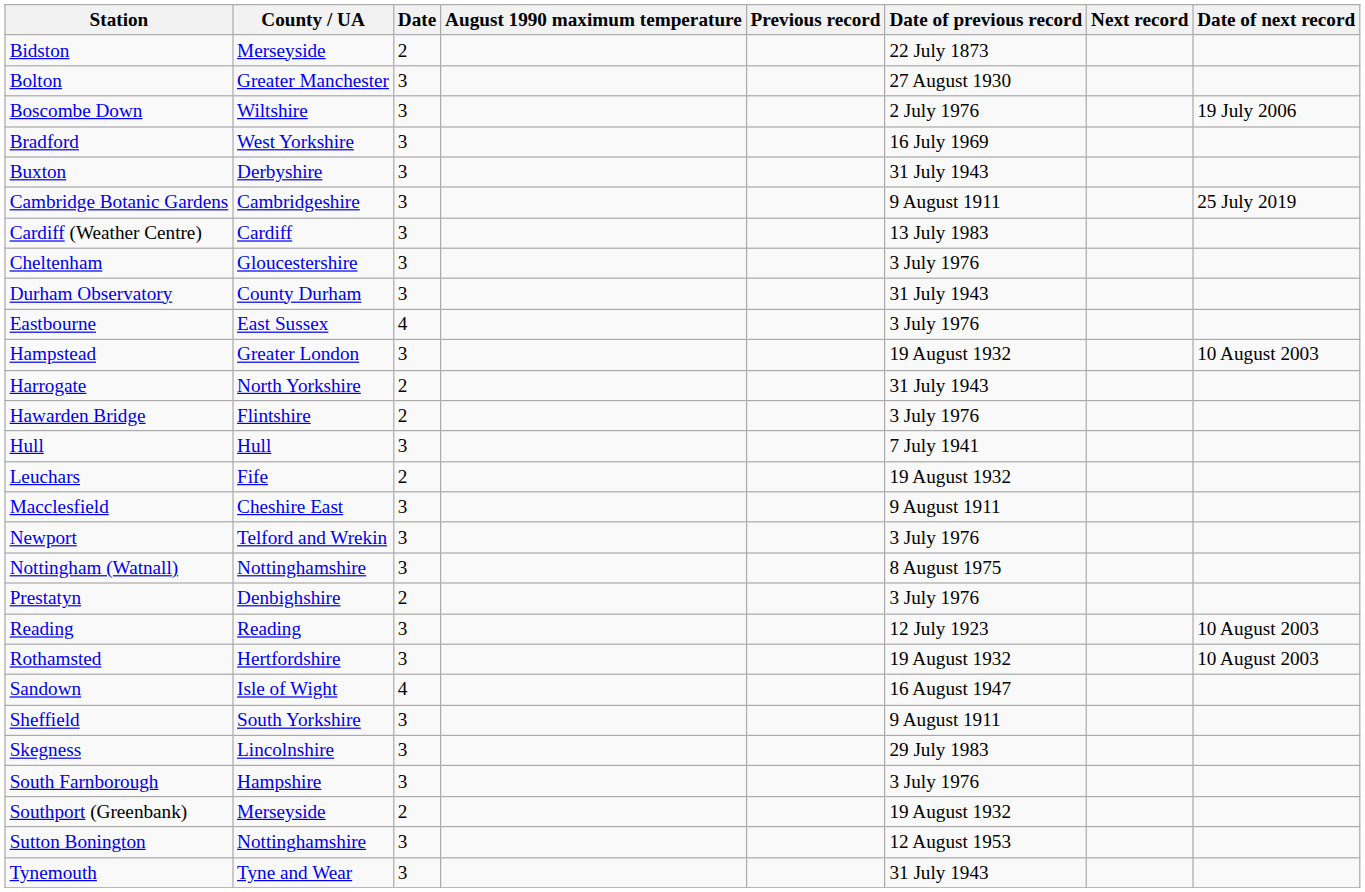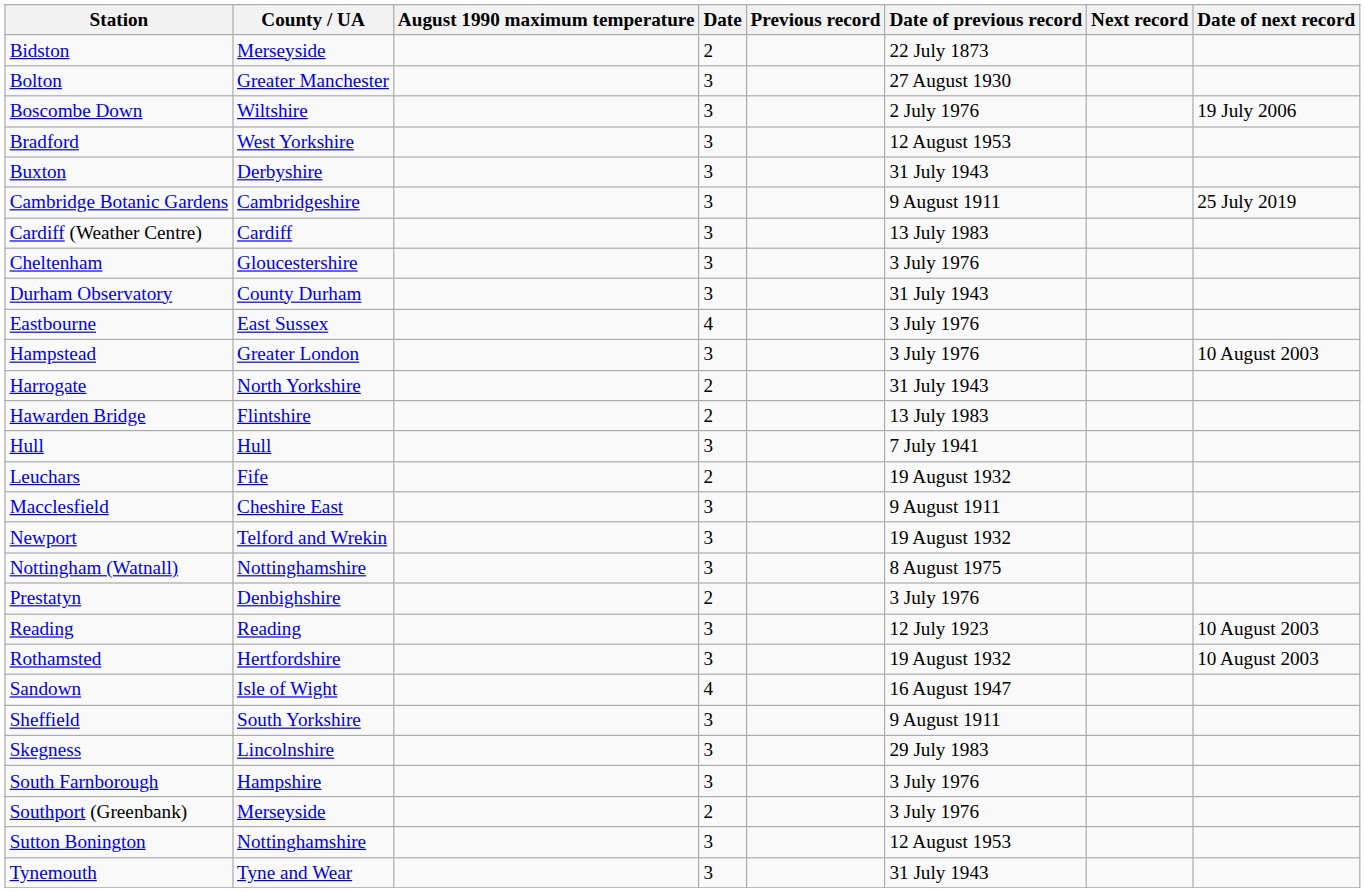columns swapped: (593, 19) <-> (417, 19)
(939, 141) 16 July 1969 -> (950, 141) 12 August 1953
(950, 354) 19 August 1932 -> (934, 354) 3 July 1976
(934, 415) 3 July 1976 -> (939, 415) 13 July 1983
(934, 537) 3 July 1976 -> (950, 537) 19 August 1932
(950, 811) 19 August 1932 -> (934, 811) 3 July 1976
